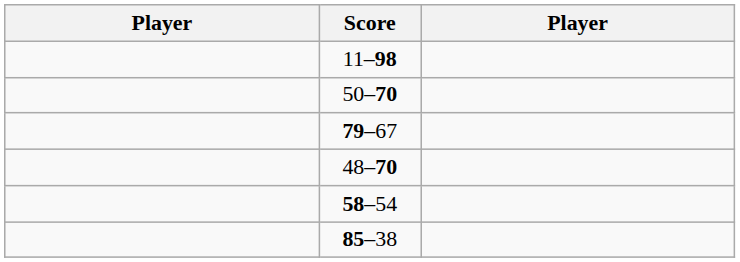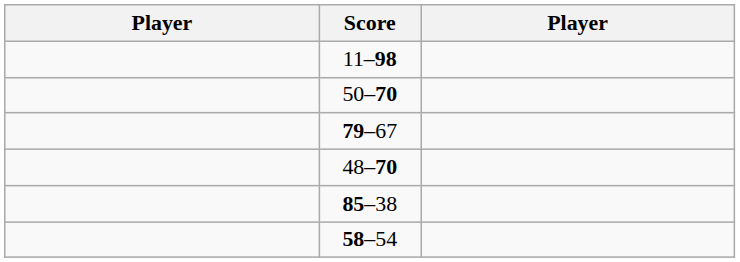rows swapped: (370, 239) <-> (370, 203)
